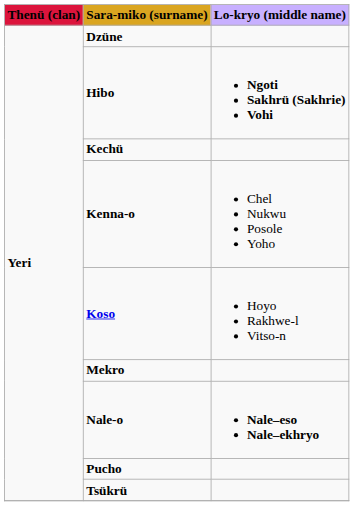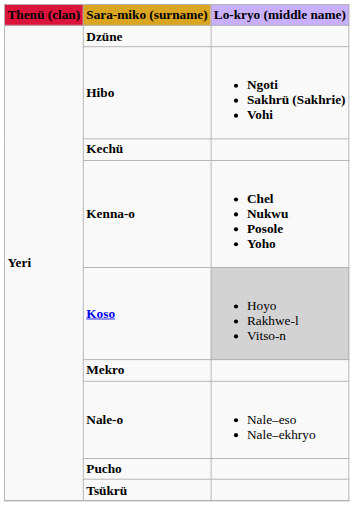(280, 221) normal -> (280, 221) bold
(280, 321) no background -> (280, 321) lightgrey background
(280, 427) bold -> (280, 427) normal
